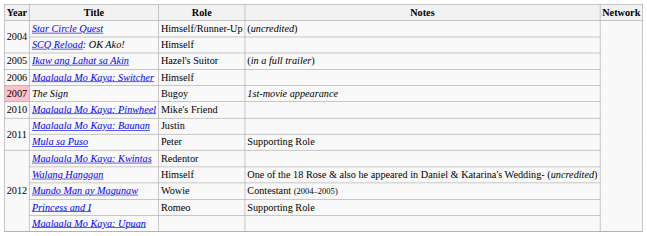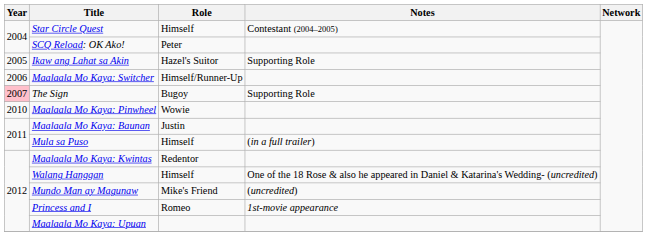(202, 28) Himself/Runner-Up -> (177, 28) Himself
(272, 28) (uncredited) -> (293, 28) Contestant (2004–2005)
(177, 45) Himself -> (171, 45) Peter
(281, 61) (in a full trailer) -> (281, 61) Supporting Role
(177, 77) Himself -> (202, 77) Himself/Runner-Up
(293, 93) 1st-movie appearance -> (281, 93) Supporting Role
(189, 110) Mike's Friend -> (175, 110) Wowie
(171, 142) Peter -> (177, 142) Himself
(281, 142) Supporting Role -> (281, 142) (in a full trailer)
(175, 191) Wowie -> (189, 191) Mike's Friend
(293, 191) Contestant (2004–2005) -> (272, 191) (uncredited)
(281, 207) Supporting Role -> (293, 207) 1st-movie appearance
